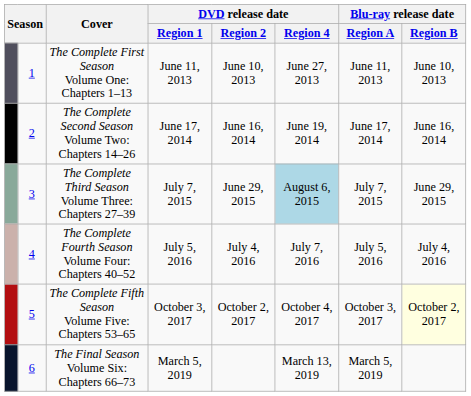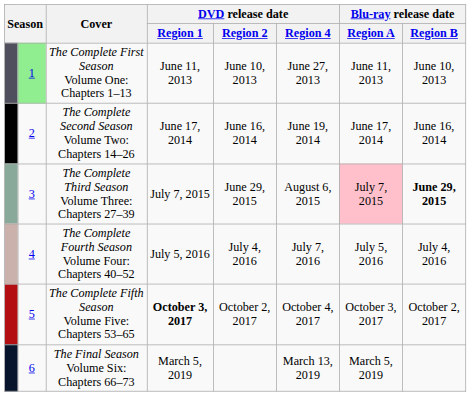(32, 73) no background -> (32, 73) lightgreen background
(307, 193) lightblue background -> (308, 193) no background
(370, 193) no background -> (371, 193) pink background
(434, 193) normal -> (434, 193) bold
(180, 314) normal -> (180, 314) bold
(434, 314) lightyellow background -> (434, 314) no background
